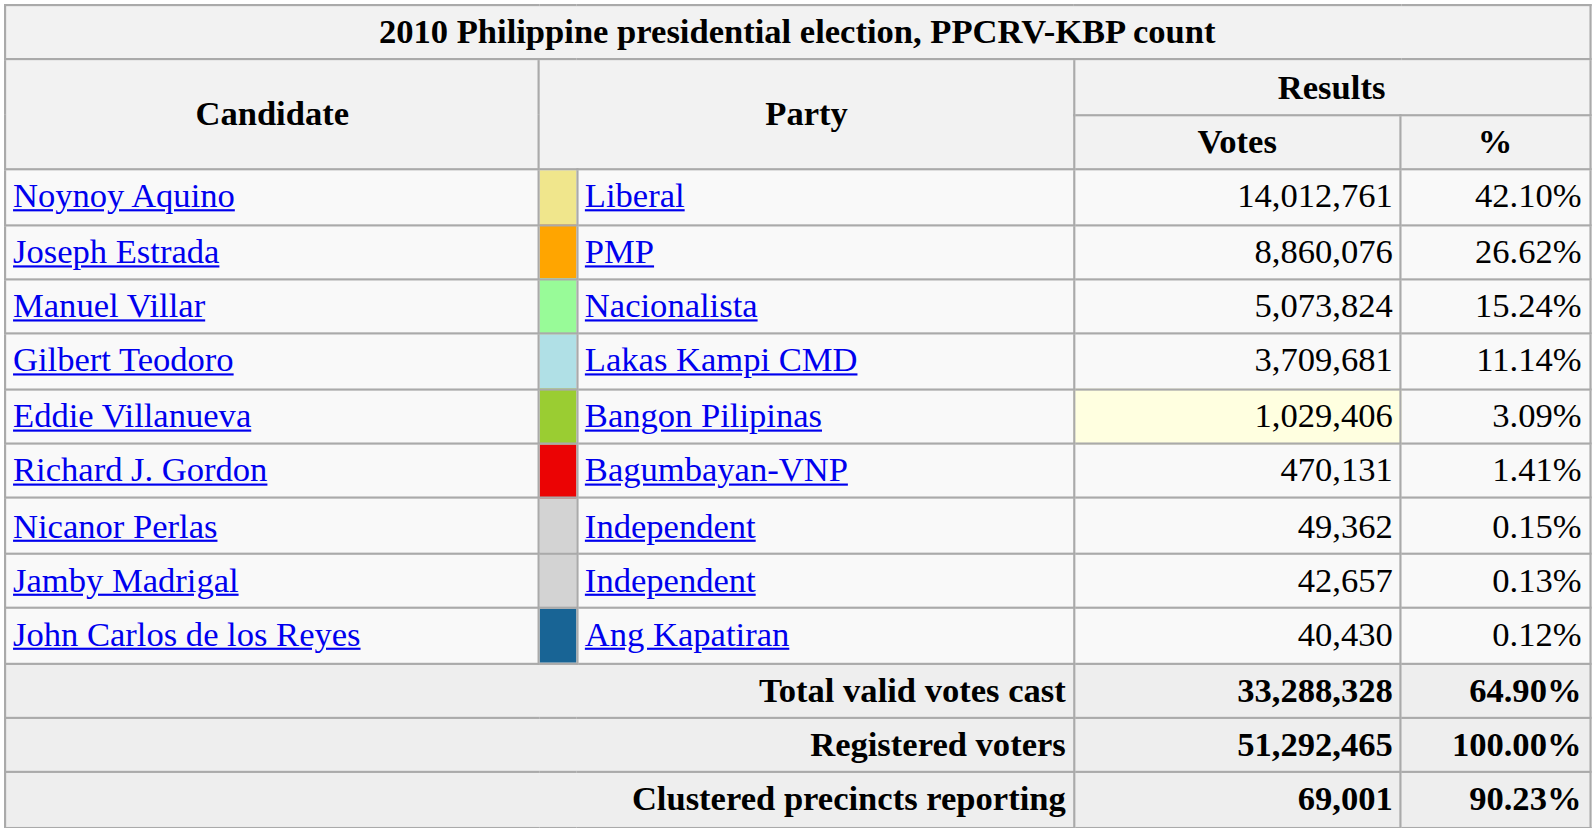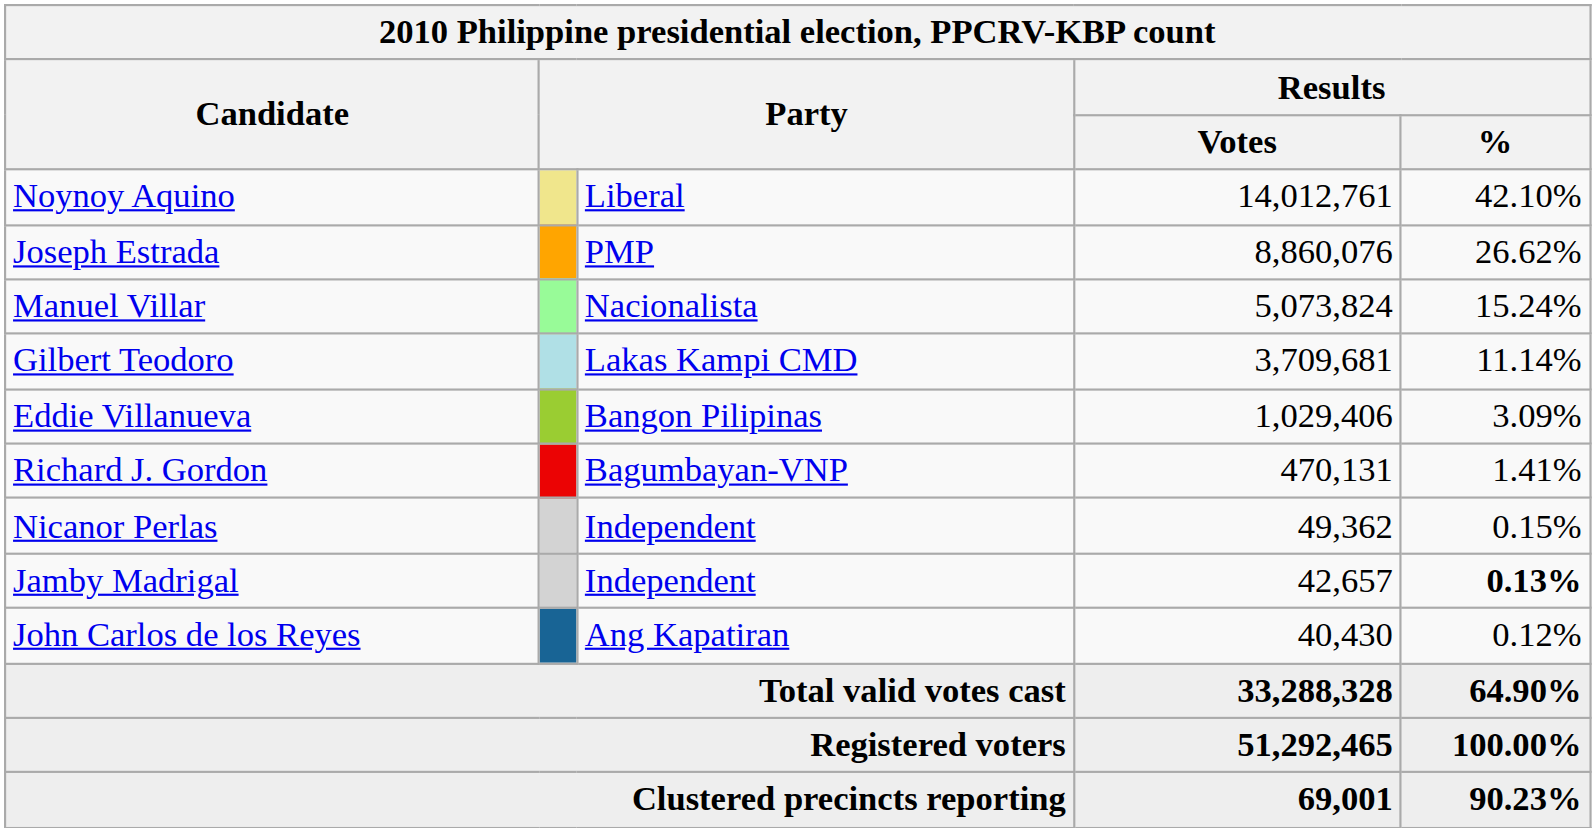(1324, 415) lightyellow background -> (1324, 415) no background
(1537, 580) normal -> (1534, 580) bold
